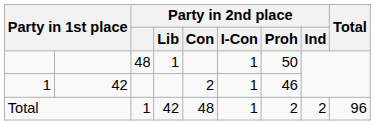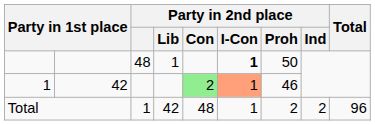(254, 62) normal -> (254, 62) bold
(210, 85) no background -> (210, 85) lightgreen background
(254, 85) no background -> (254, 85) lightsalmon background
